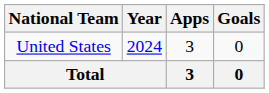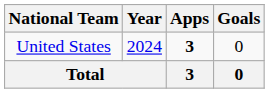(190, 46) normal -> (190, 46) bold
